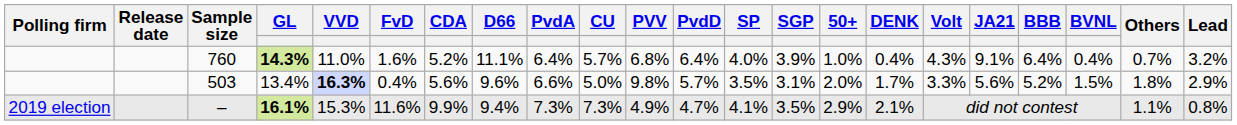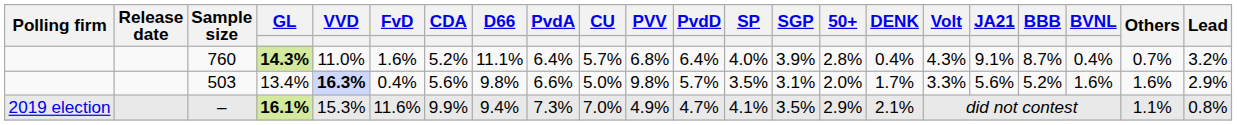(843, 59) 1.0% -> (843, 59) 2.8%
(1042, 59) 6.4% -> (1042, 59) 8.7%
(500, 83) 9.6% -> (500, 83) 9.8%
(1093, 83) 1.5% -> (1093, 83) 1.6%
(1152, 83) 1.8% -> (1152, 83) 1.6%
(603, 108) 7.3% -> (603, 108) 7.0%
